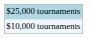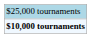(43, 26) normal -> (46, 26) bold
